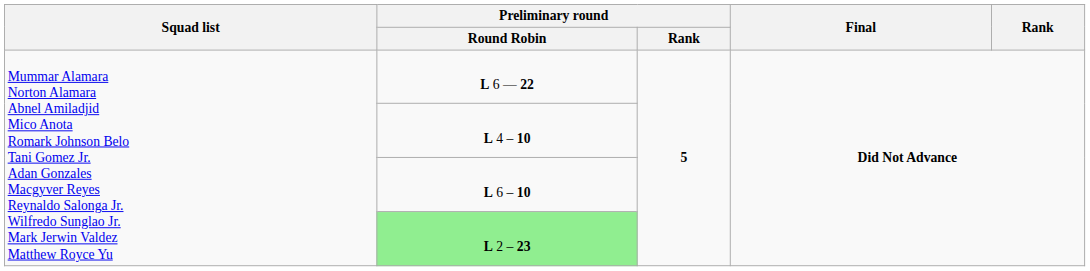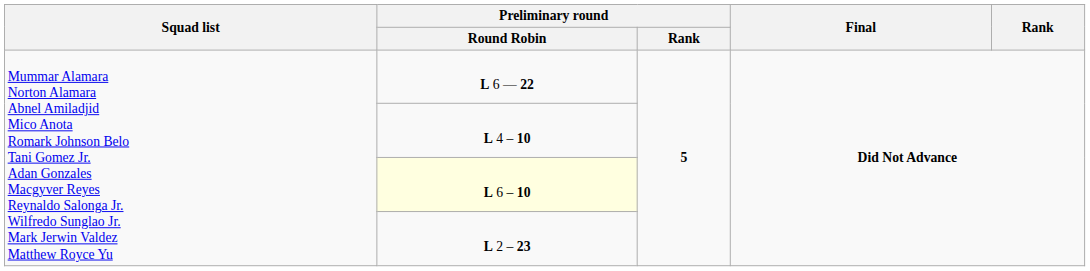(507, 193) no background -> (507, 193) lightyellow background
(507, 247) lightgreen background -> (507, 247) no background
